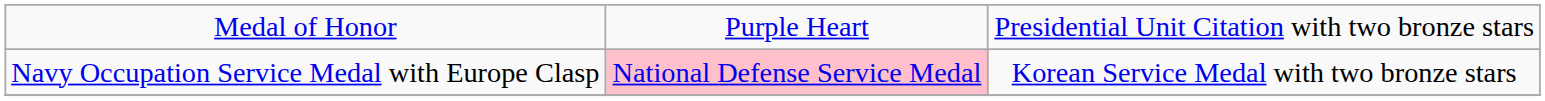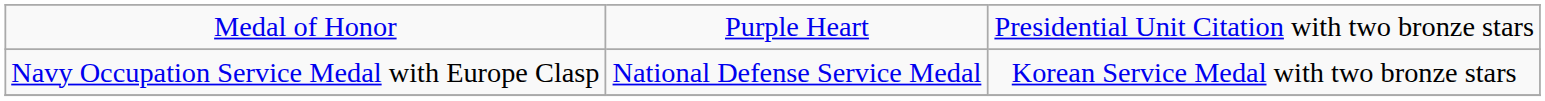(797, 71) pink background -> (797, 71) no background
